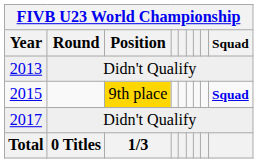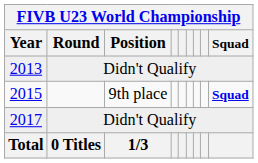(138, 94) gold background -> (138, 94) no background
